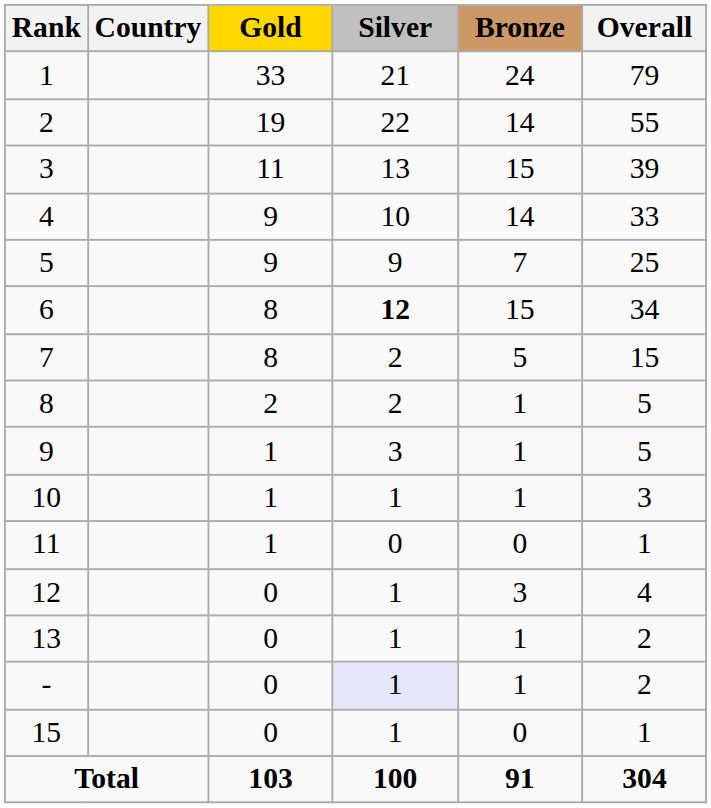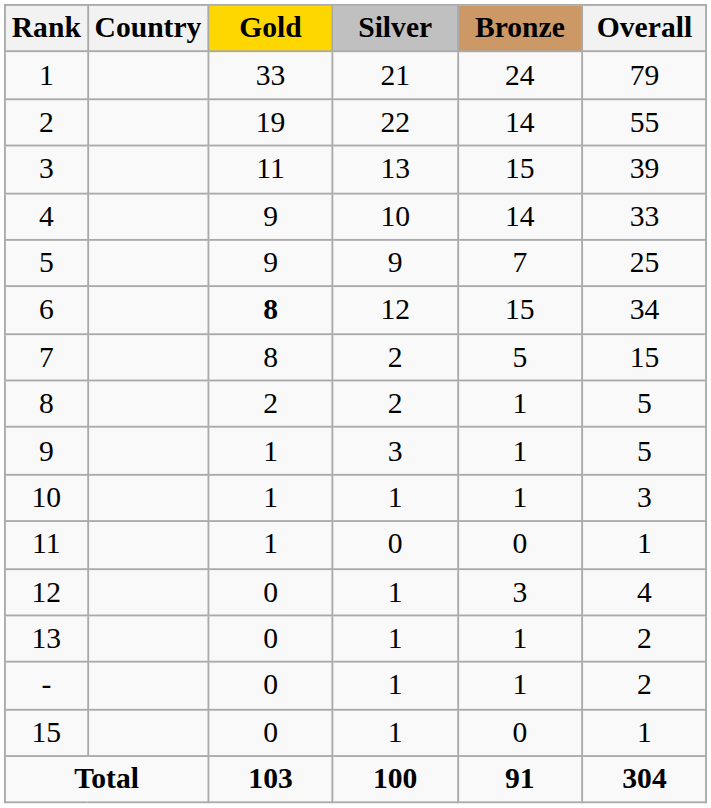(271, 309) normal -> (271, 309) bold
(395, 309) bold -> (395, 309) normal
(395, 685) lavender background -> (395, 685) no background
